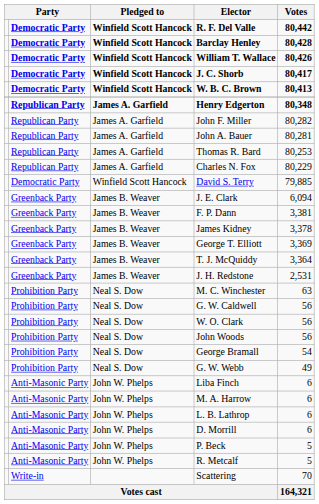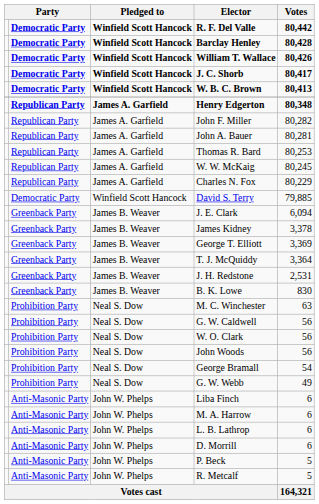+ row: (225, 167)
- row: (216, 213)
+ row: (219, 290)
- row: (216, 476)
